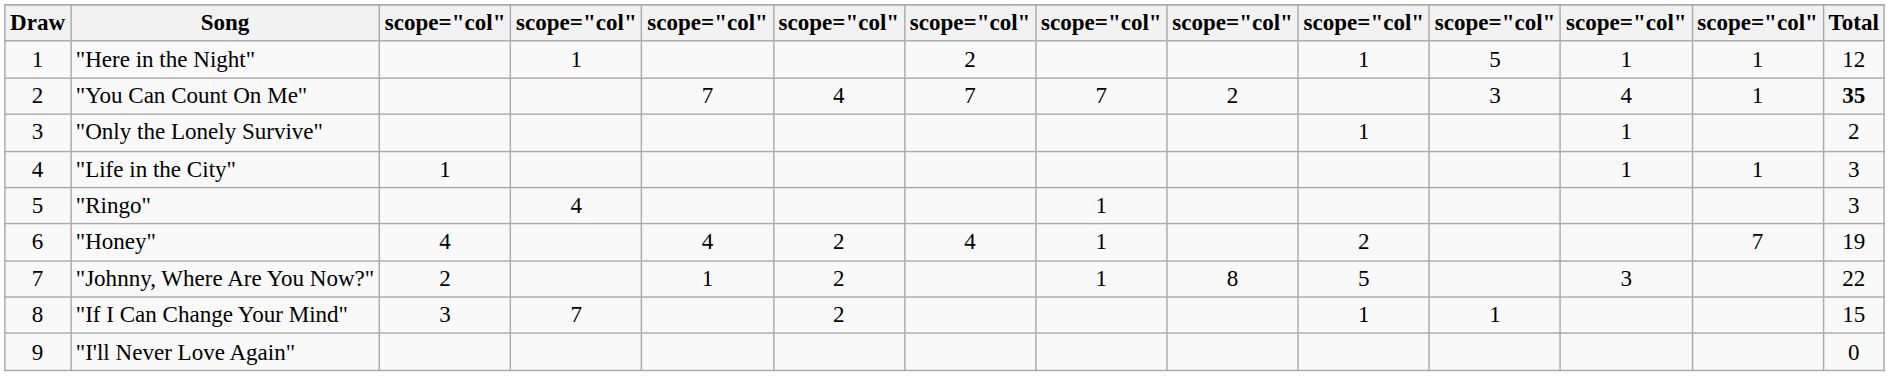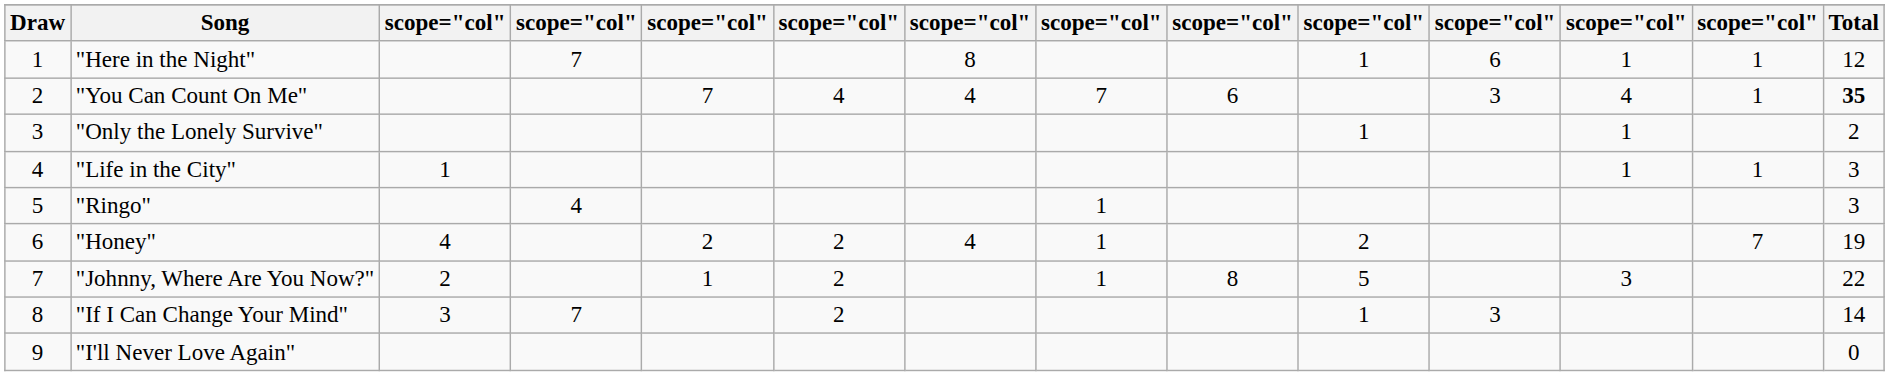(576, 59) 1 -> (576, 59) 7
(970, 59) 2 -> (970, 59) 8
(1495, 59) 5 -> (1495, 59) 6
(970, 95) 7 -> (970, 95) 4
(1233, 95) 2 -> (1233, 95) 6
(708, 242) 4 -> (708, 242) 2
(1495, 315) 1 -> (1495, 315) 3
(1854, 315) 15 -> (1854, 315) 14
